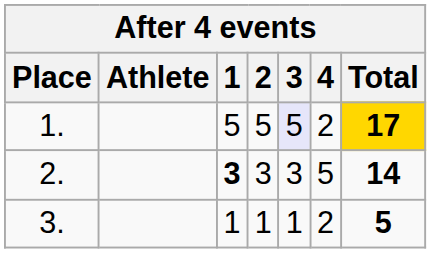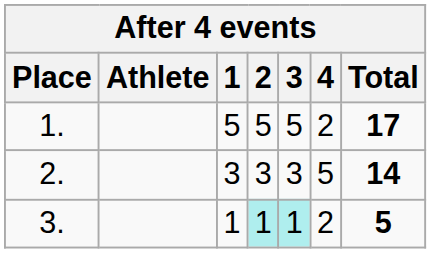(294, 125) lavender background -> (294, 125) no background
(383, 125) gold background -> (383, 125) no background
(232, 174) bold -> (232, 174) normal
(263, 222) no background -> (263, 222) paleturquoise background
(294, 222) no background -> (294, 222) paleturquoise background
